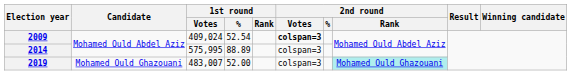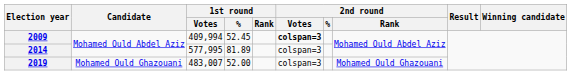(206, 37) 409,024 -> (206, 37) 409,994
(239, 37) 52.54 -> (239, 37) 52.45
(206, 50) 575,995 -> (206, 50) 577,995
(239, 50) 88.89 -> (239, 50) 81.89
(390, 63) paleturquoise background -> (390, 63) no background
